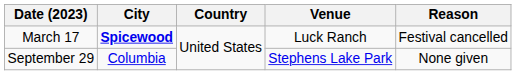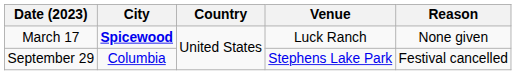(453, 37) Festival cancelled -> (453, 37) None given
(453, 59) None given -> (453, 59) Festival cancelled
